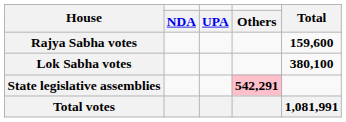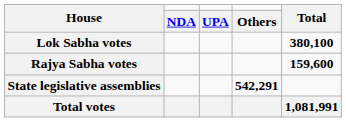rows swapped: (84, 63) <-> (84, 42)
(257, 85) pink background -> (257, 85) no background
